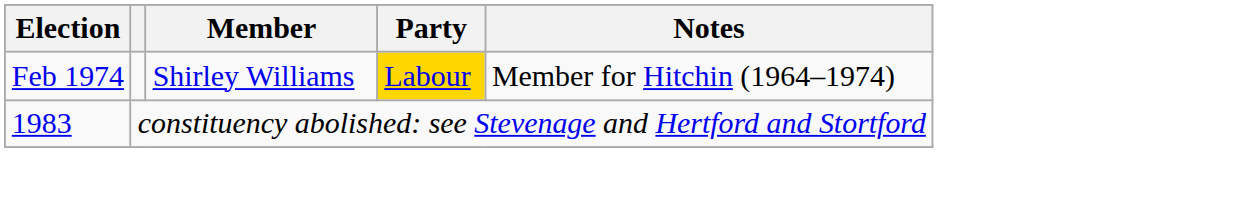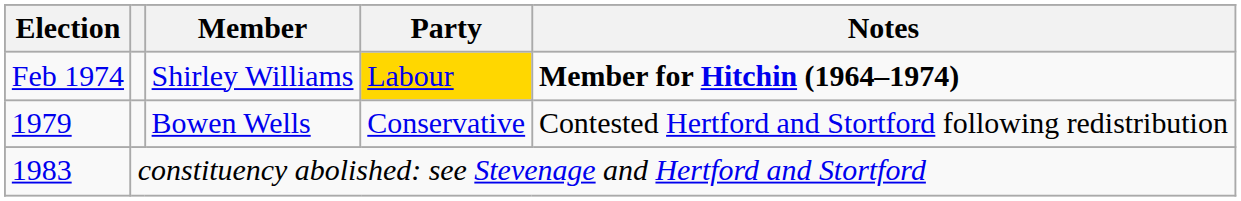(693, 75) normal -> (749, 75) bold
+ row: (231, 123)
